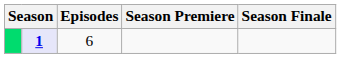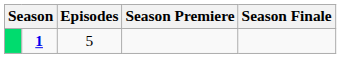(39, 41) lavender background -> (39, 41) no background
(89, 41) 6 -> (89, 41) 5
